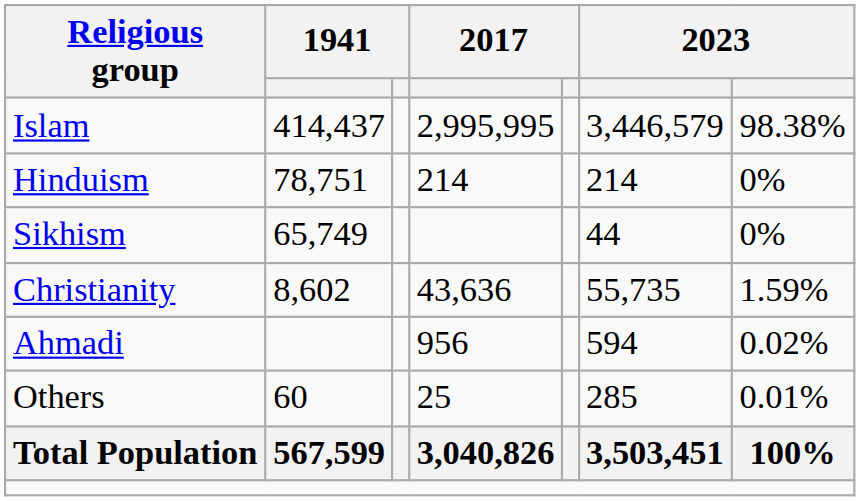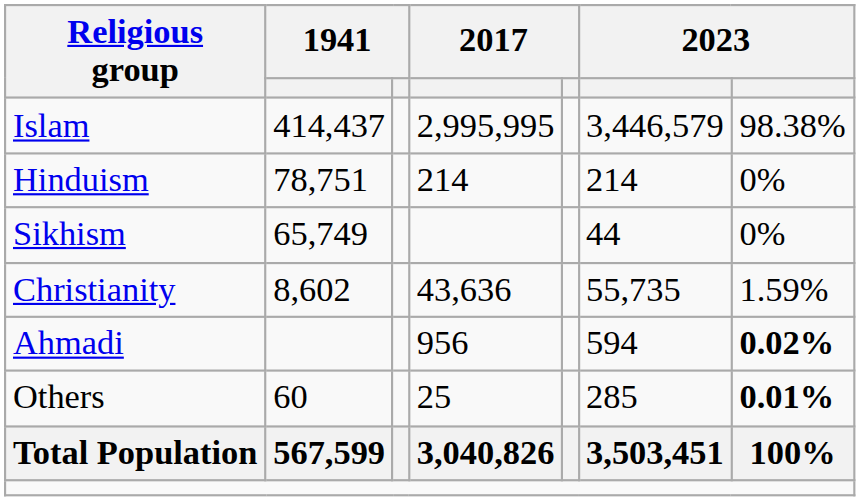(784, 343) normal -> (787, 343) bold
(784, 397) normal -> (787, 397) bold
